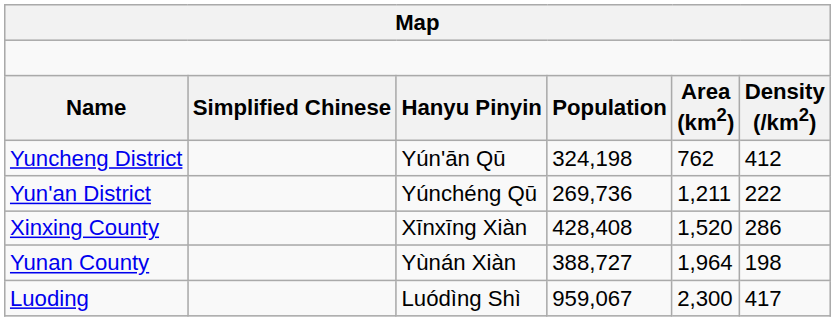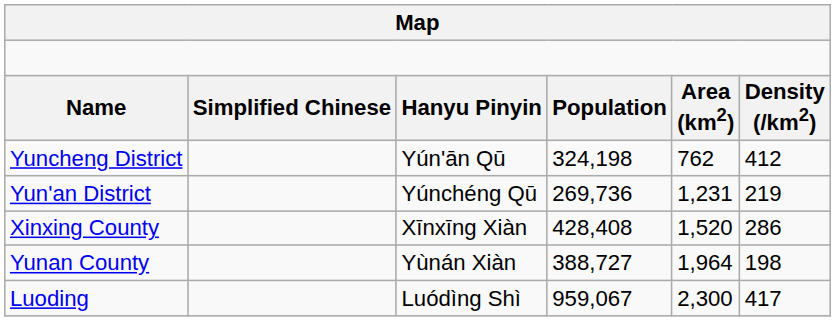(704, 193) 1,211 -> (705, 193) 1,231
(763, 193) 222 -> (763, 193) 219
